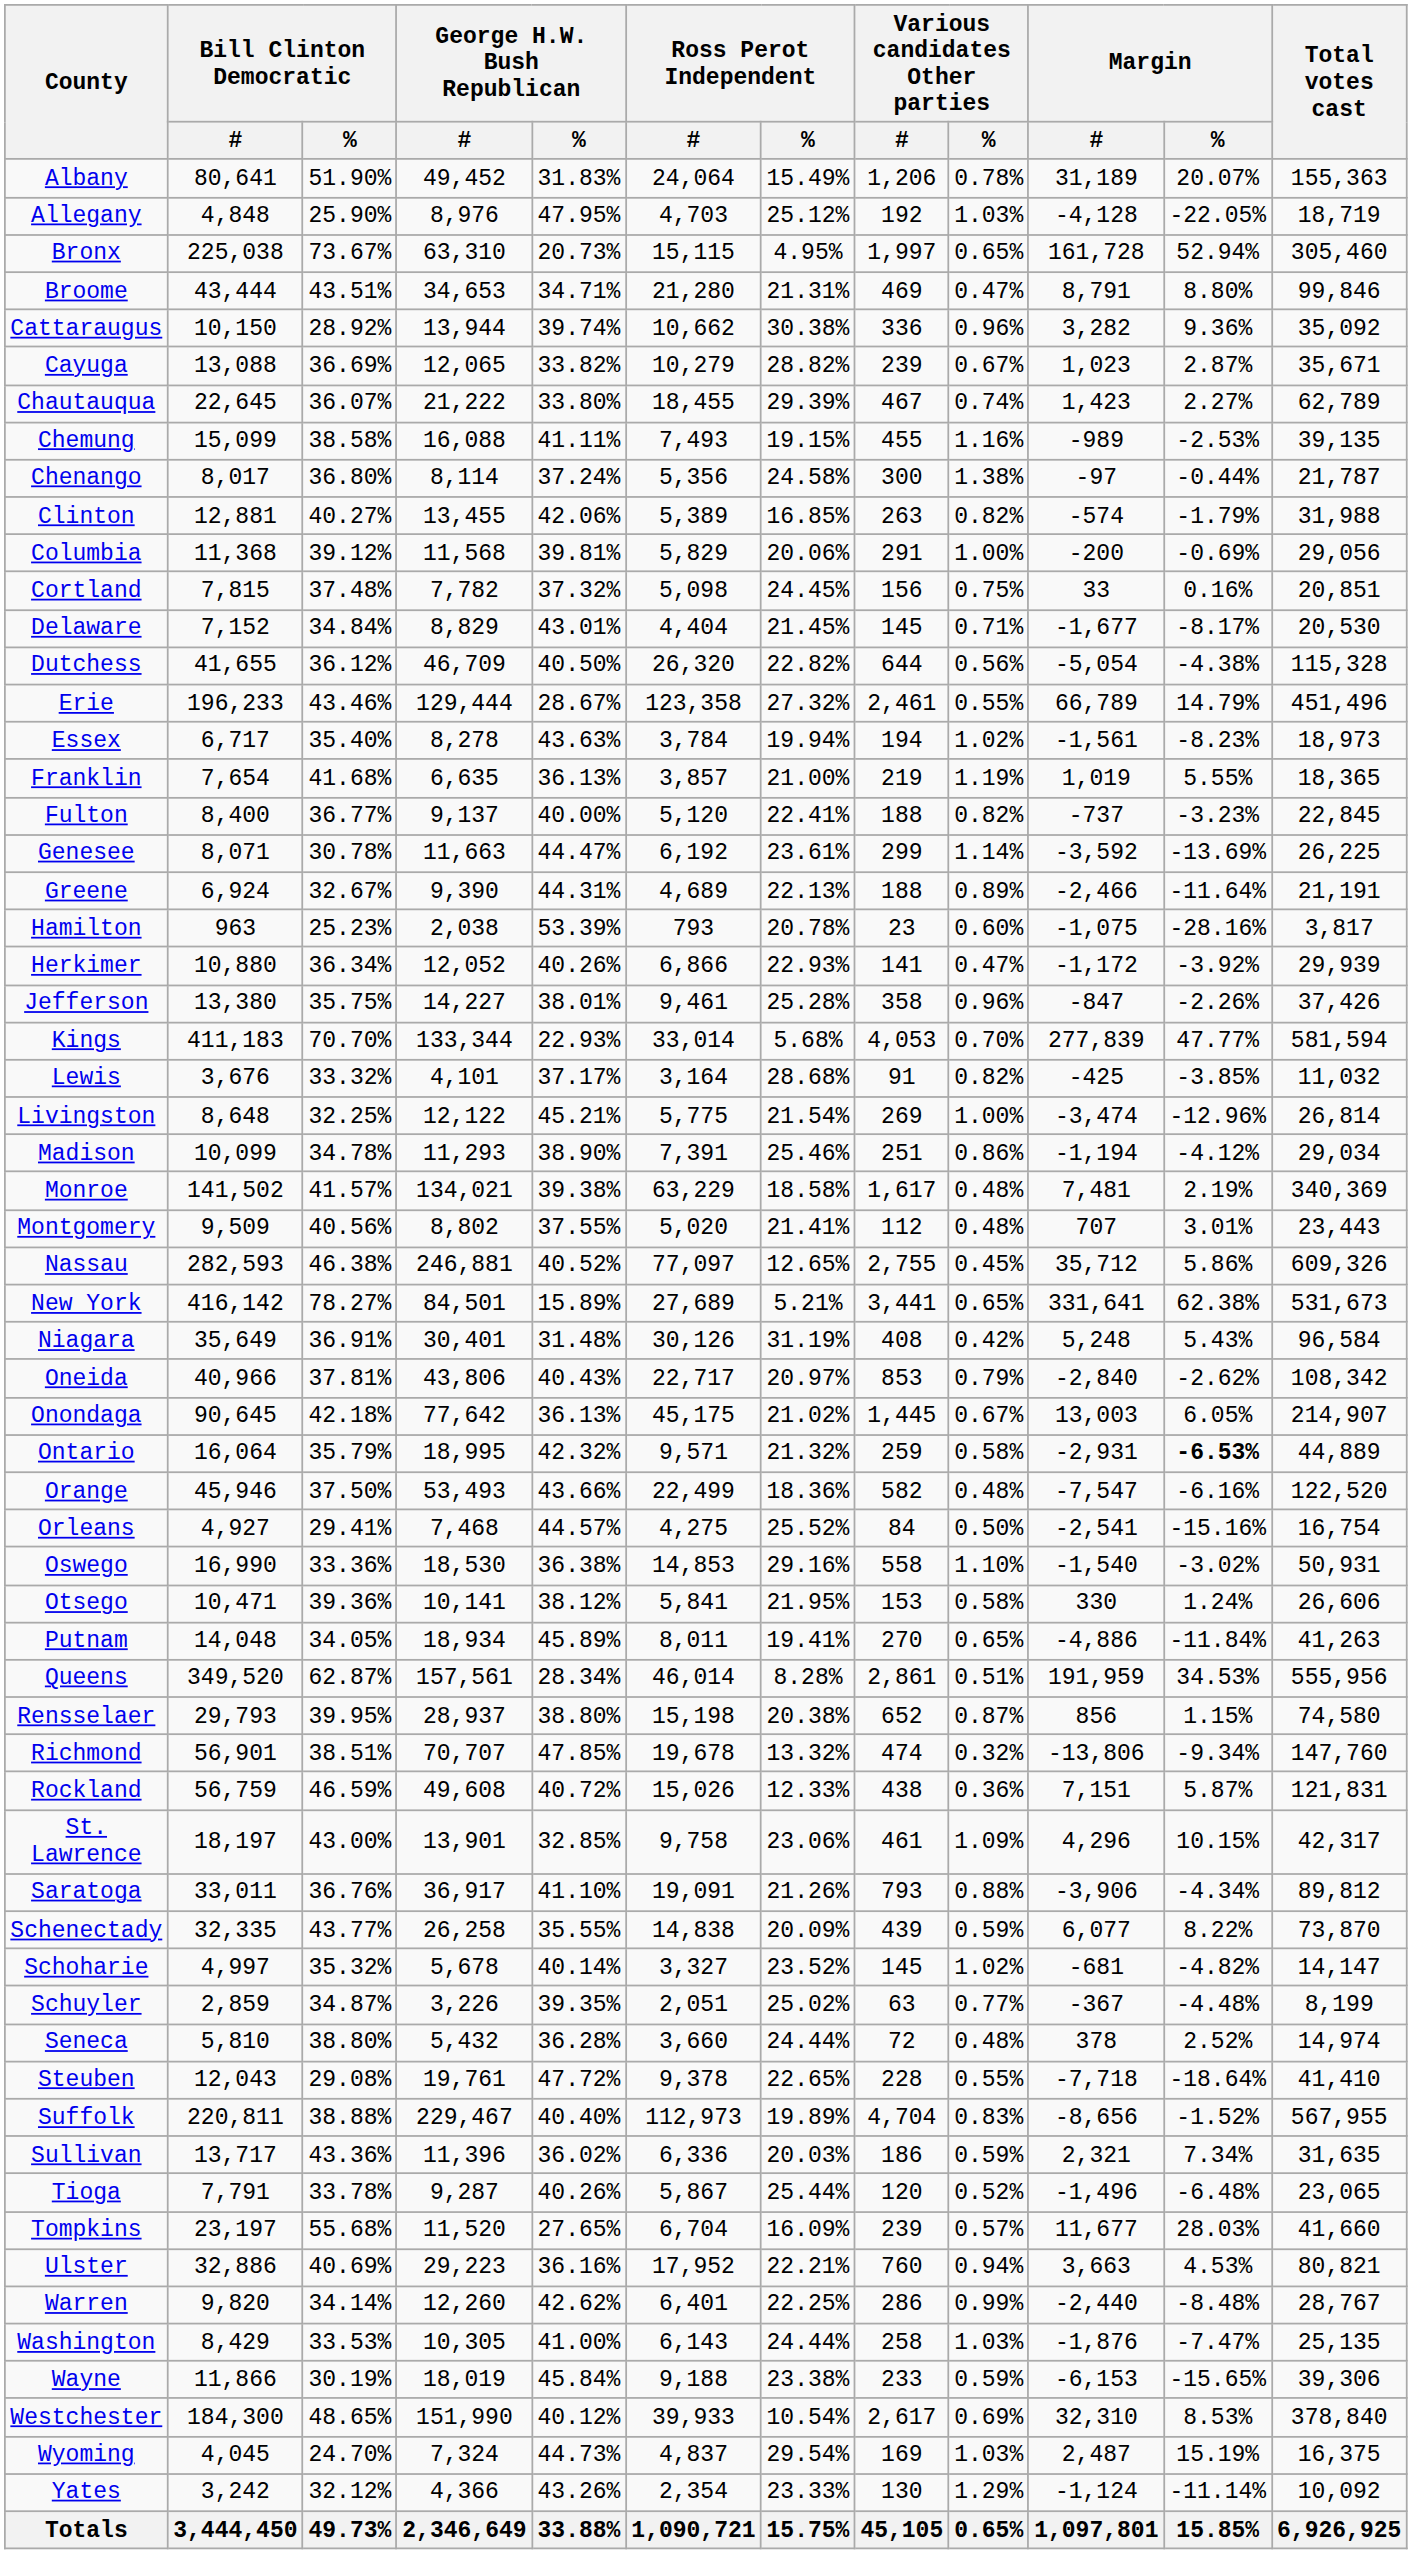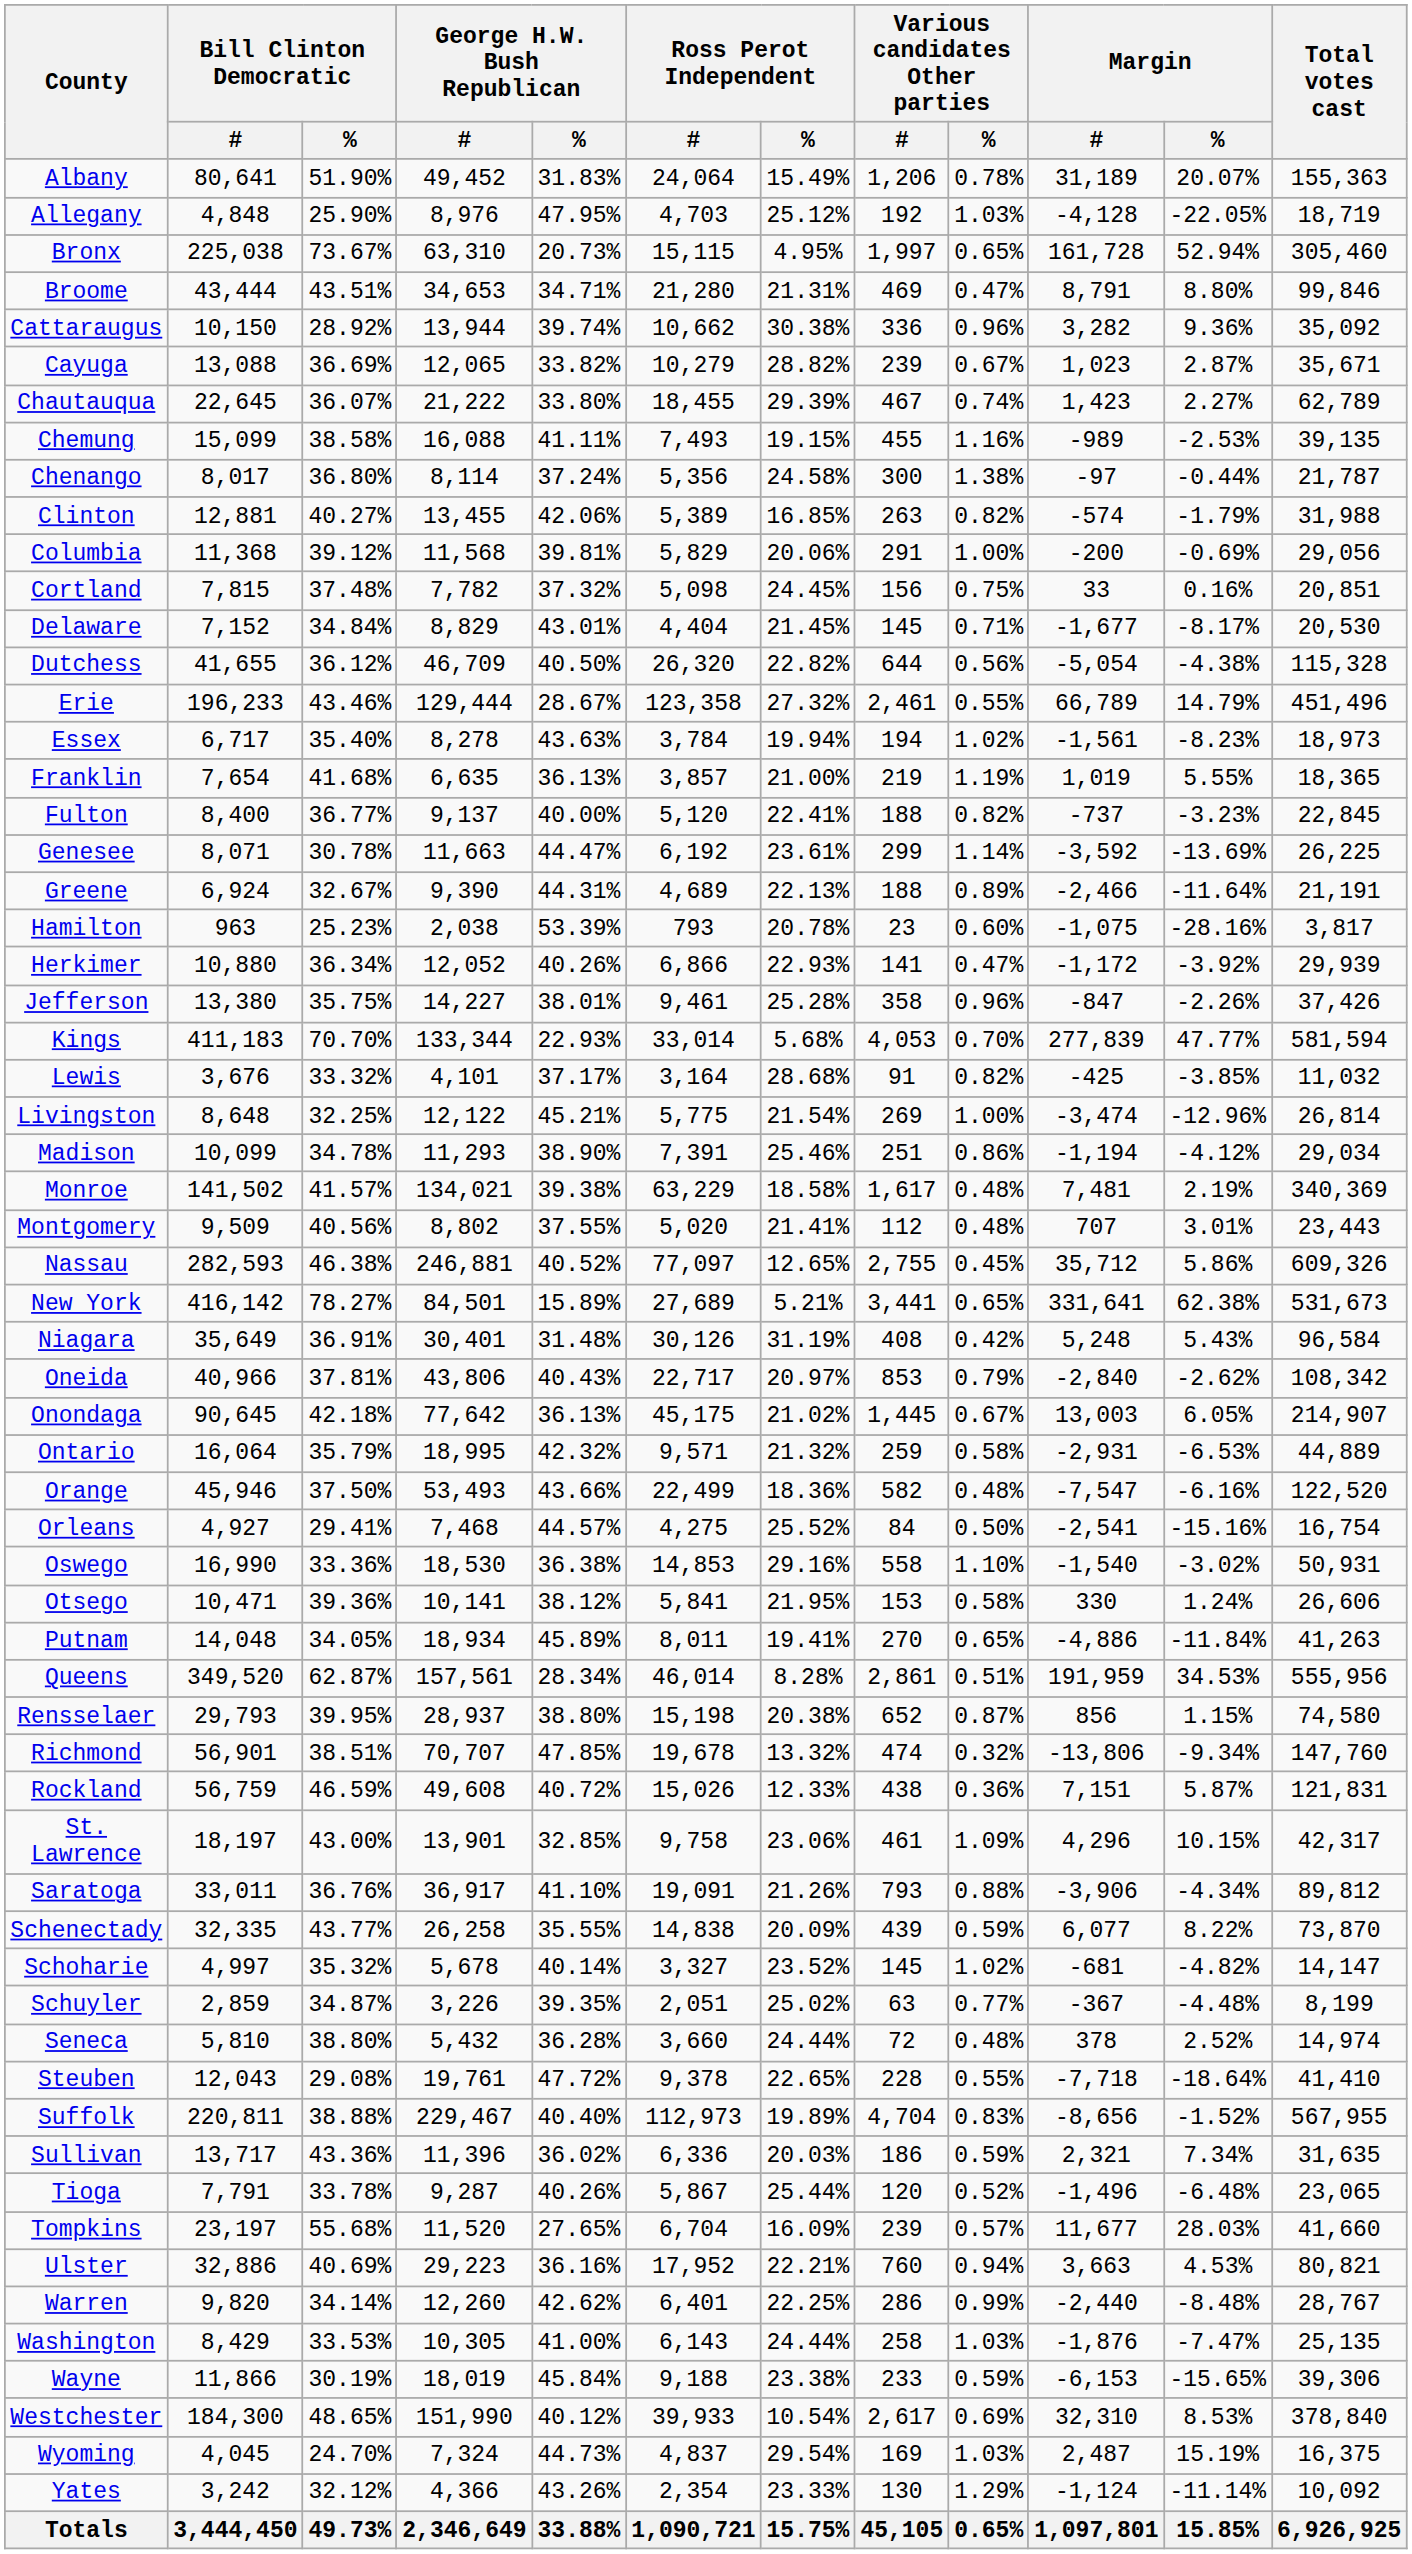(1218, 1453) bold -> (1218, 1453) normal
